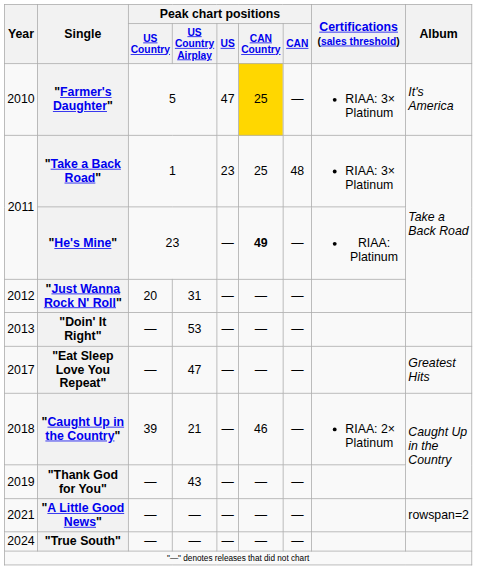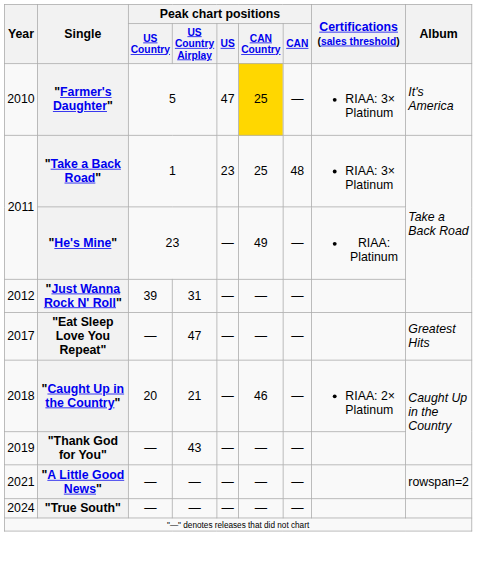(261, 243) bold -> (261, 243) normal
(150, 295) 20 -> (150, 295) 39
- row: (83, 329)
(150, 429) 39 -> (150, 395) 20
